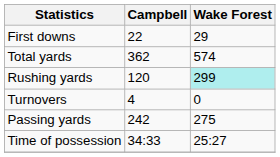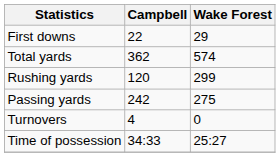(204, 78) paleturquoise background -> (204, 78) no background
rows swapped: (49, 120) <-> (37, 99)
